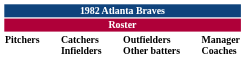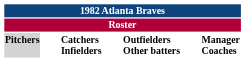(22, 39) no background -> (22, 39) lightgrey background
